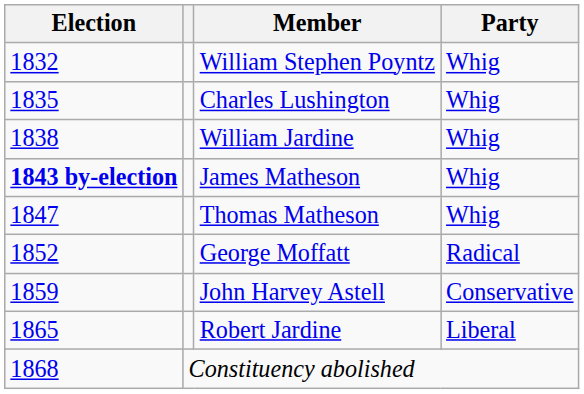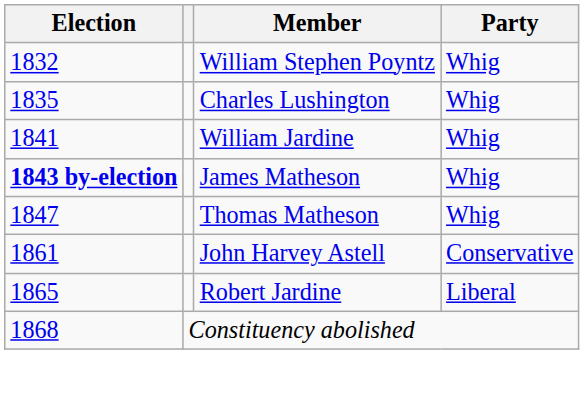(34, 138) 1838 -> (34, 138) 1841
- row: (275, 253)
(34, 291) 1859 -> (34, 253) 1861
